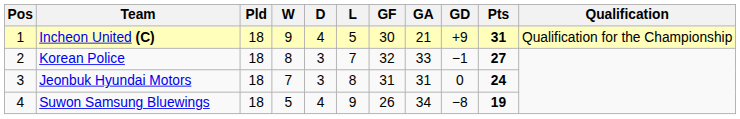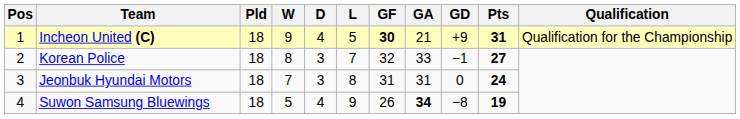(387, 37) normal -> (387, 37) bold
(423, 102) normal -> (423, 102) bold
